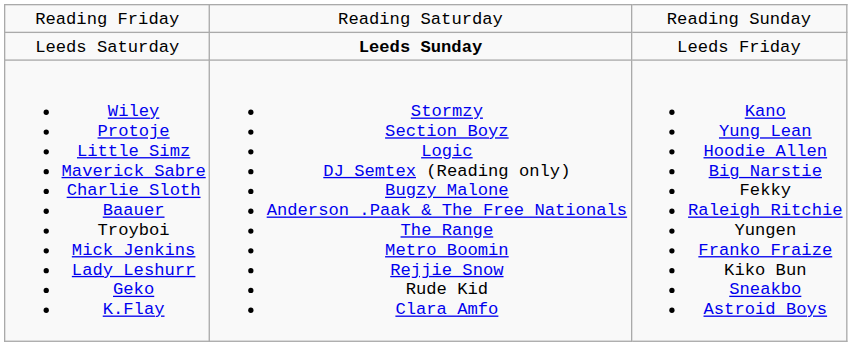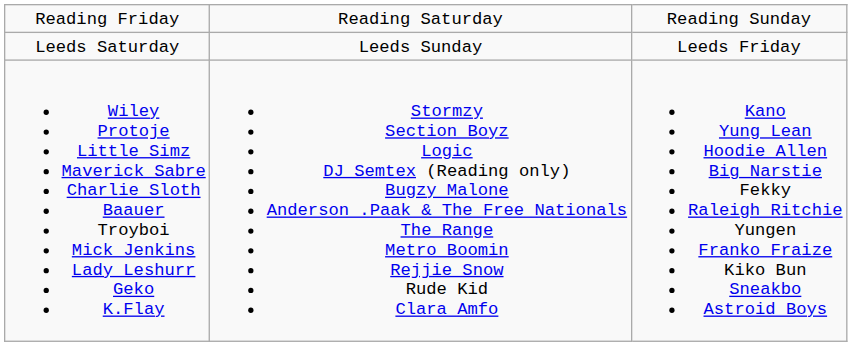(420, 47) bold -> (420, 47) normal
